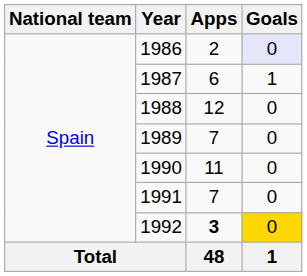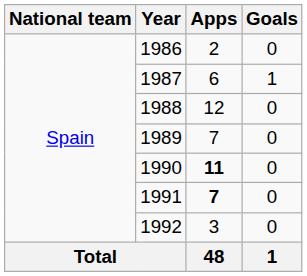(272, 49) lavender background -> (272, 49) no background
(214, 167) normal -> (214, 167) bold
(214, 197) normal -> (214, 197) bold
(214, 227) bold -> (214, 227) normal
(272, 227) gold background -> (272, 227) no background
